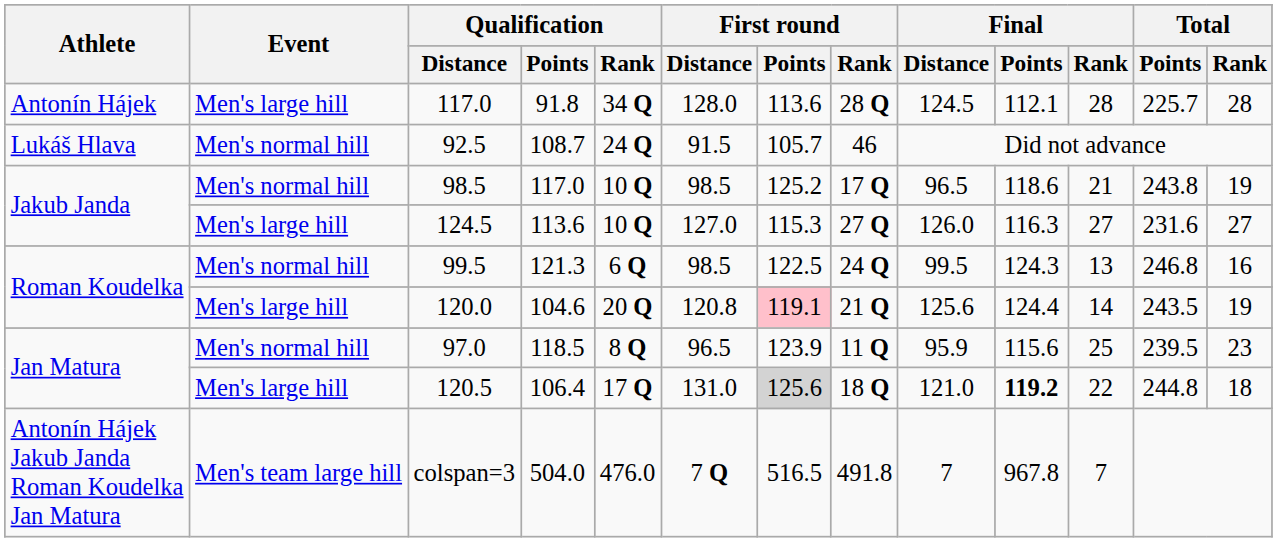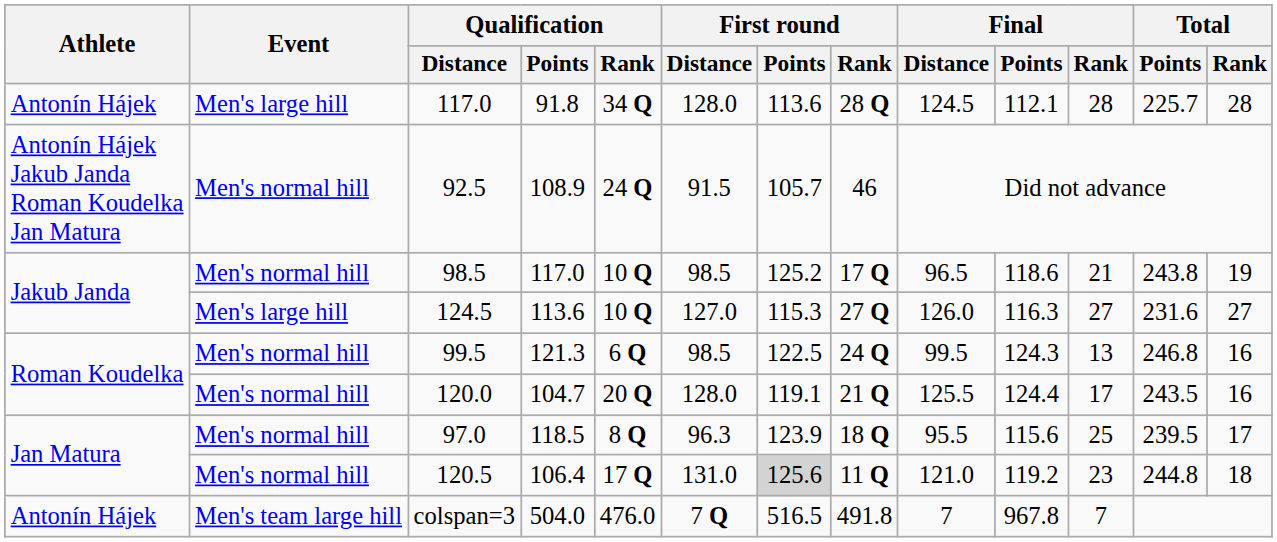(73, 144) Lukáš Hlava -> (97, 188) Antonín Hájek Jakub Janda Roman Koudelka Jan Matura
(557, 144) 108.7 -> (557, 188) 108.9
(272, 307) Men's large hill -> (282, 394) Men's normal hill
(557, 307) 104.6 -> (557, 394) 104.7
(709, 307) 120.8 -> (709, 394) 128.0
(794, 307) pink background -> (794, 394) no background
(946, 307) 125.6 -> (946, 394) 125.5
(1101, 307) 14 -> (1101, 394) 17
(1240, 307) 19 -> (1240, 394) 16
(709, 347) 96.5 -> (709, 435) 96.3
(865, 347) 11 Q -> (865, 435) 18 Q
(946, 347) 95.9 -> (946, 435) 95.5
(1240, 347) 23 -> (1240, 435) 17
(272, 388) Men's large hill -> (282, 475) Men's normal hill
(865, 388) 18 Q -> (865, 475) 11 Q
(1031, 388) bold -> (1031, 475) normal
(1101, 388) 22 -> (1101, 475) 23
(97, 472) Antonín Hájek Jakub Janda Roman Koudelka Jan Matura -> (83, 516) Antonín Hájek
